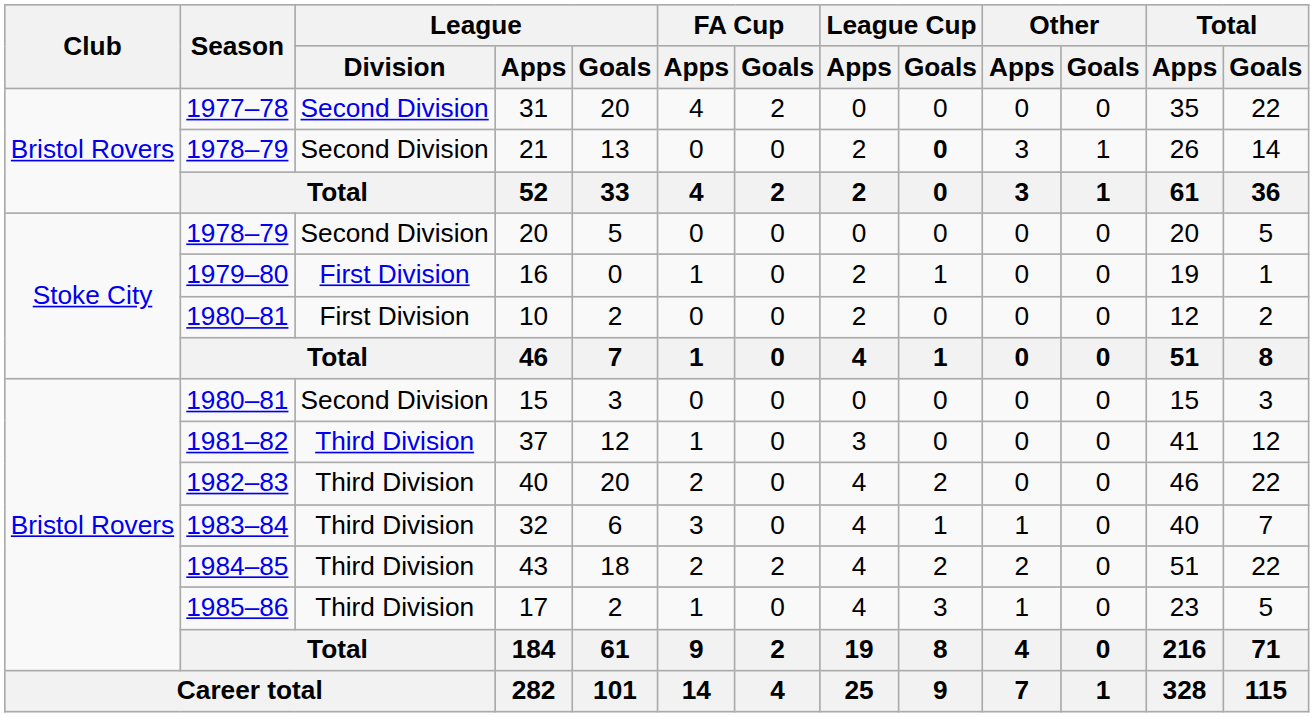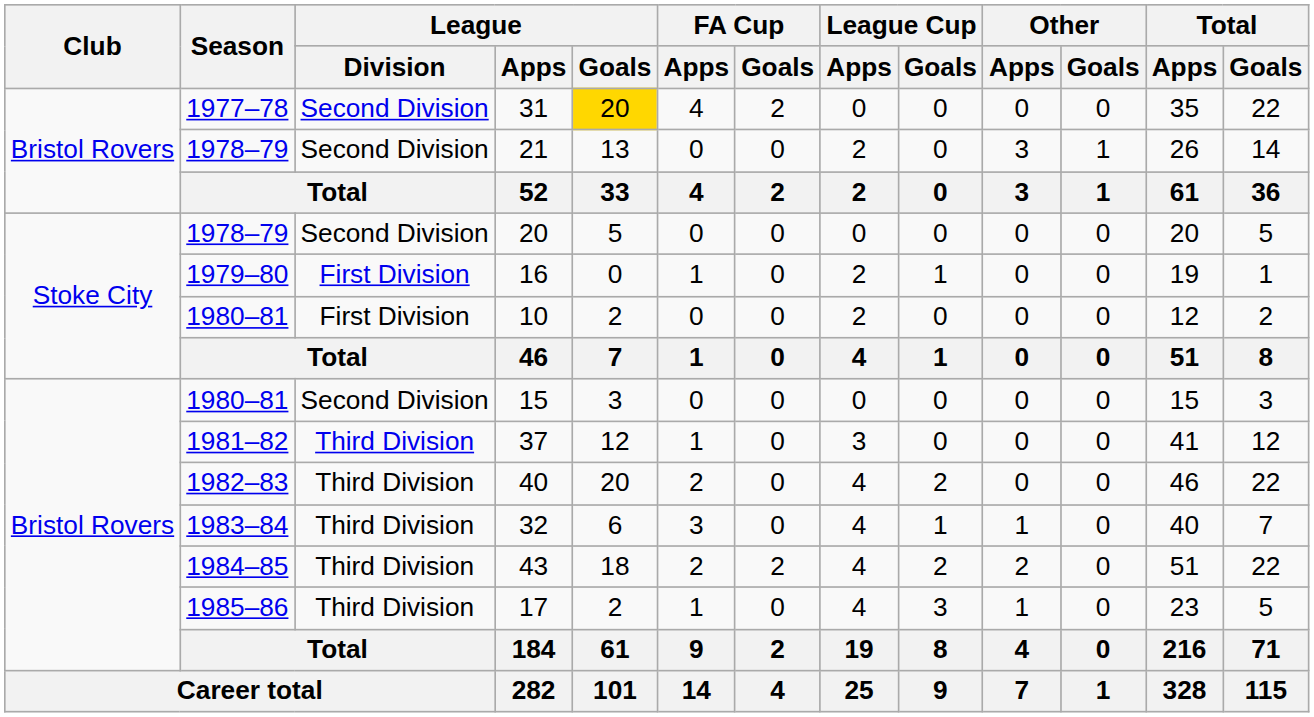(615, 108) no background -> (615, 108) gold background
(940, 150) bold -> (940, 150) normal
